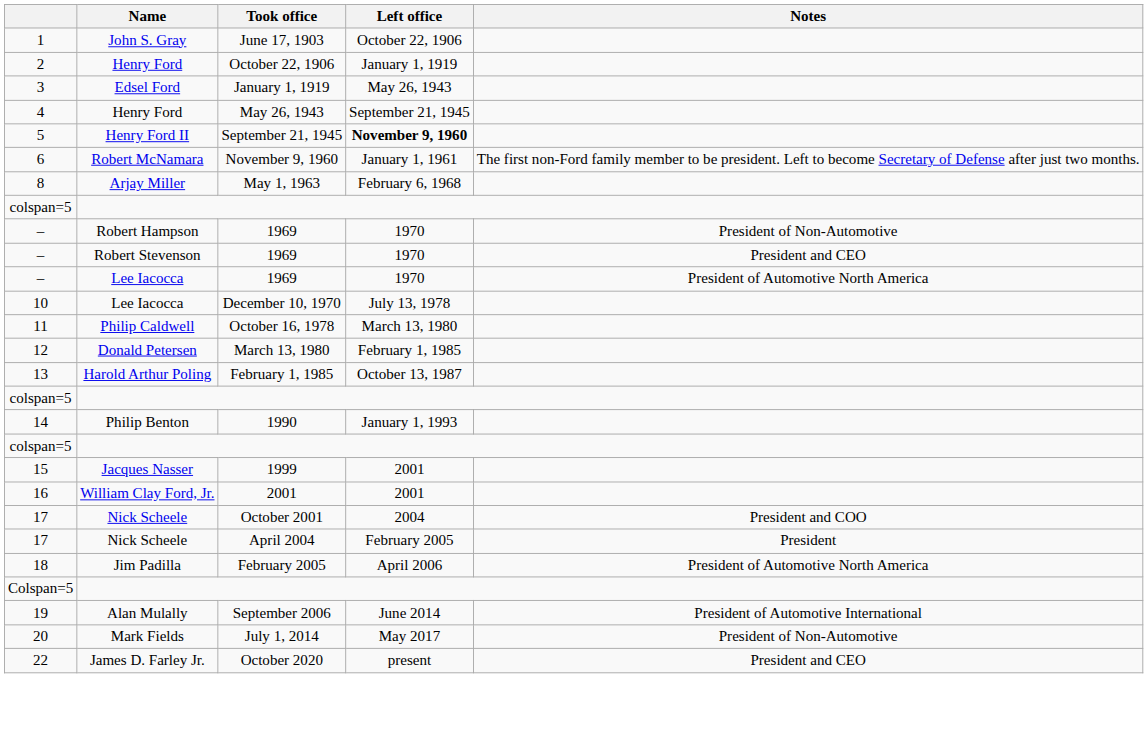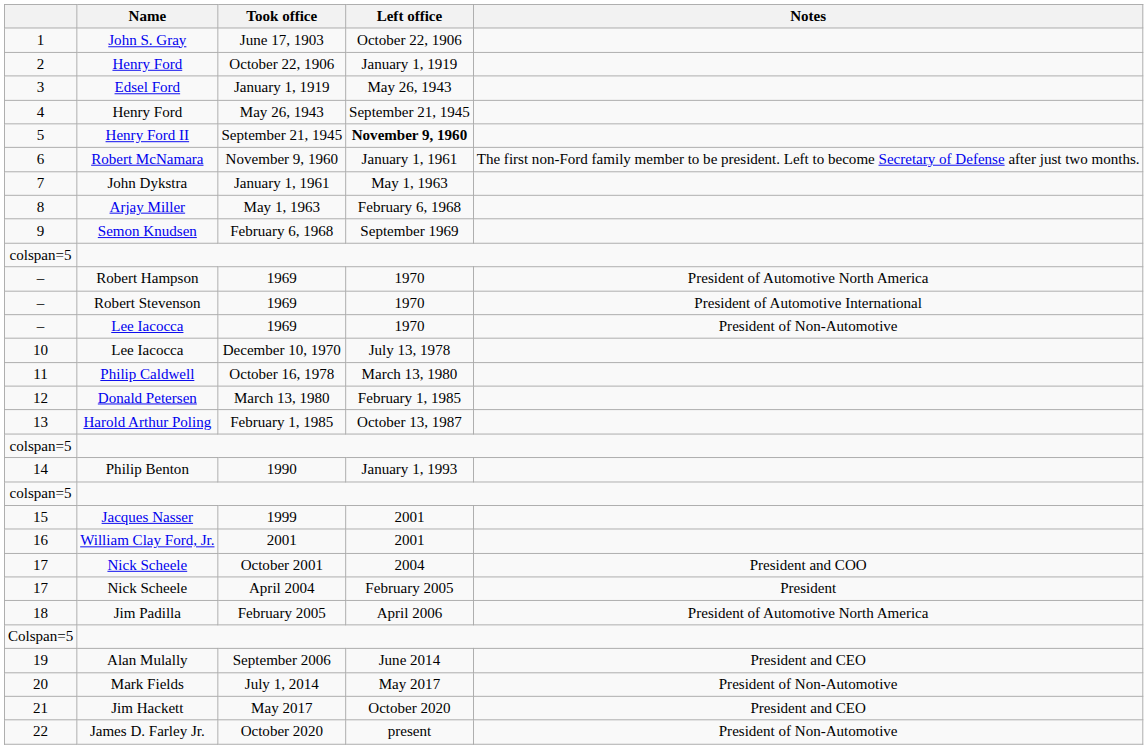+ row: (41, 183)
+ row: (41, 231)
(808, 231) President of Non-Automotive -> (808, 278) President of Automotive North America
(808, 254) President and CEO -> (808, 302) President of Automotive International
(808, 278) President of Automotive North America -> (808, 326) President of Non-Automotive
(808, 612) President of Automotive International -> (808, 660) President and CEO
+ row: (41, 708)
(808, 660) President and CEO -> (808, 732) President of Non-Automotive
